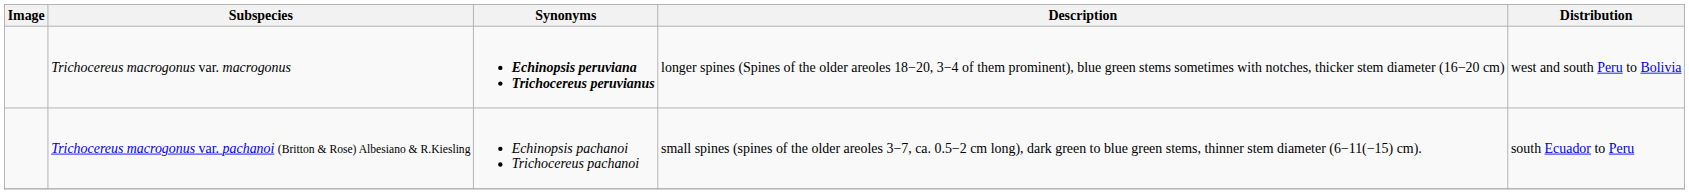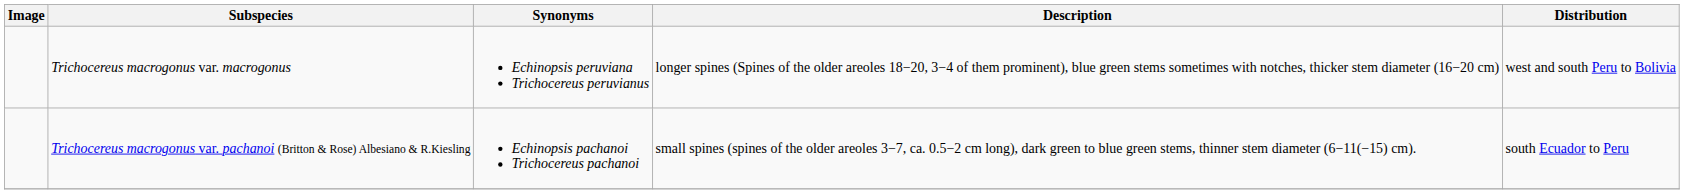(566, 75) bold -> (563, 75) normal
